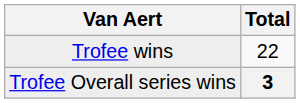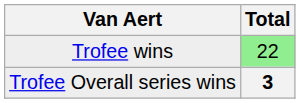(268, 51) no background -> (268, 51) lightgreen background
